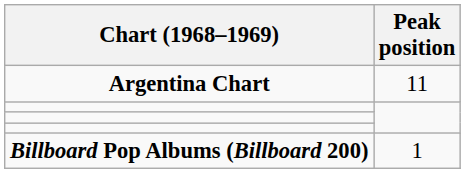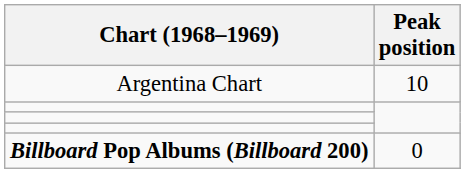(189, 83) bold -> (189, 83) normal
(417, 83) 11 -> (417, 83) 10
(417, 150) 1 -> (417, 150) 0
